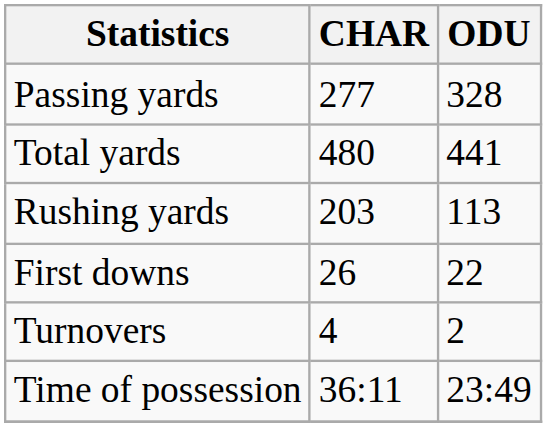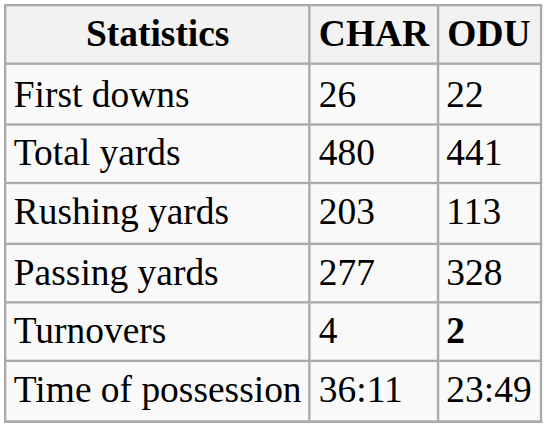rows swapped: (102, 271) <-> (116, 93)
(456, 331) normal -> (456, 331) bold
